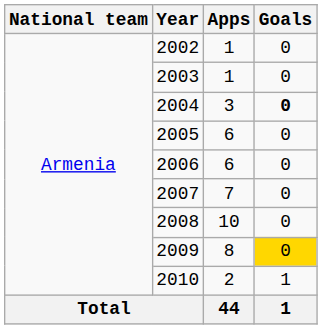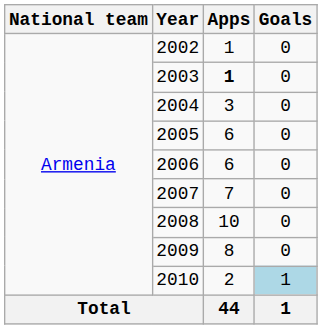(229, 77) normal -> (229, 77) bold
(286, 106) bold -> (286, 106) normal
(286, 251) gold background -> (286, 251) no background
(286, 280) no background -> (286, 280) lightblue background
